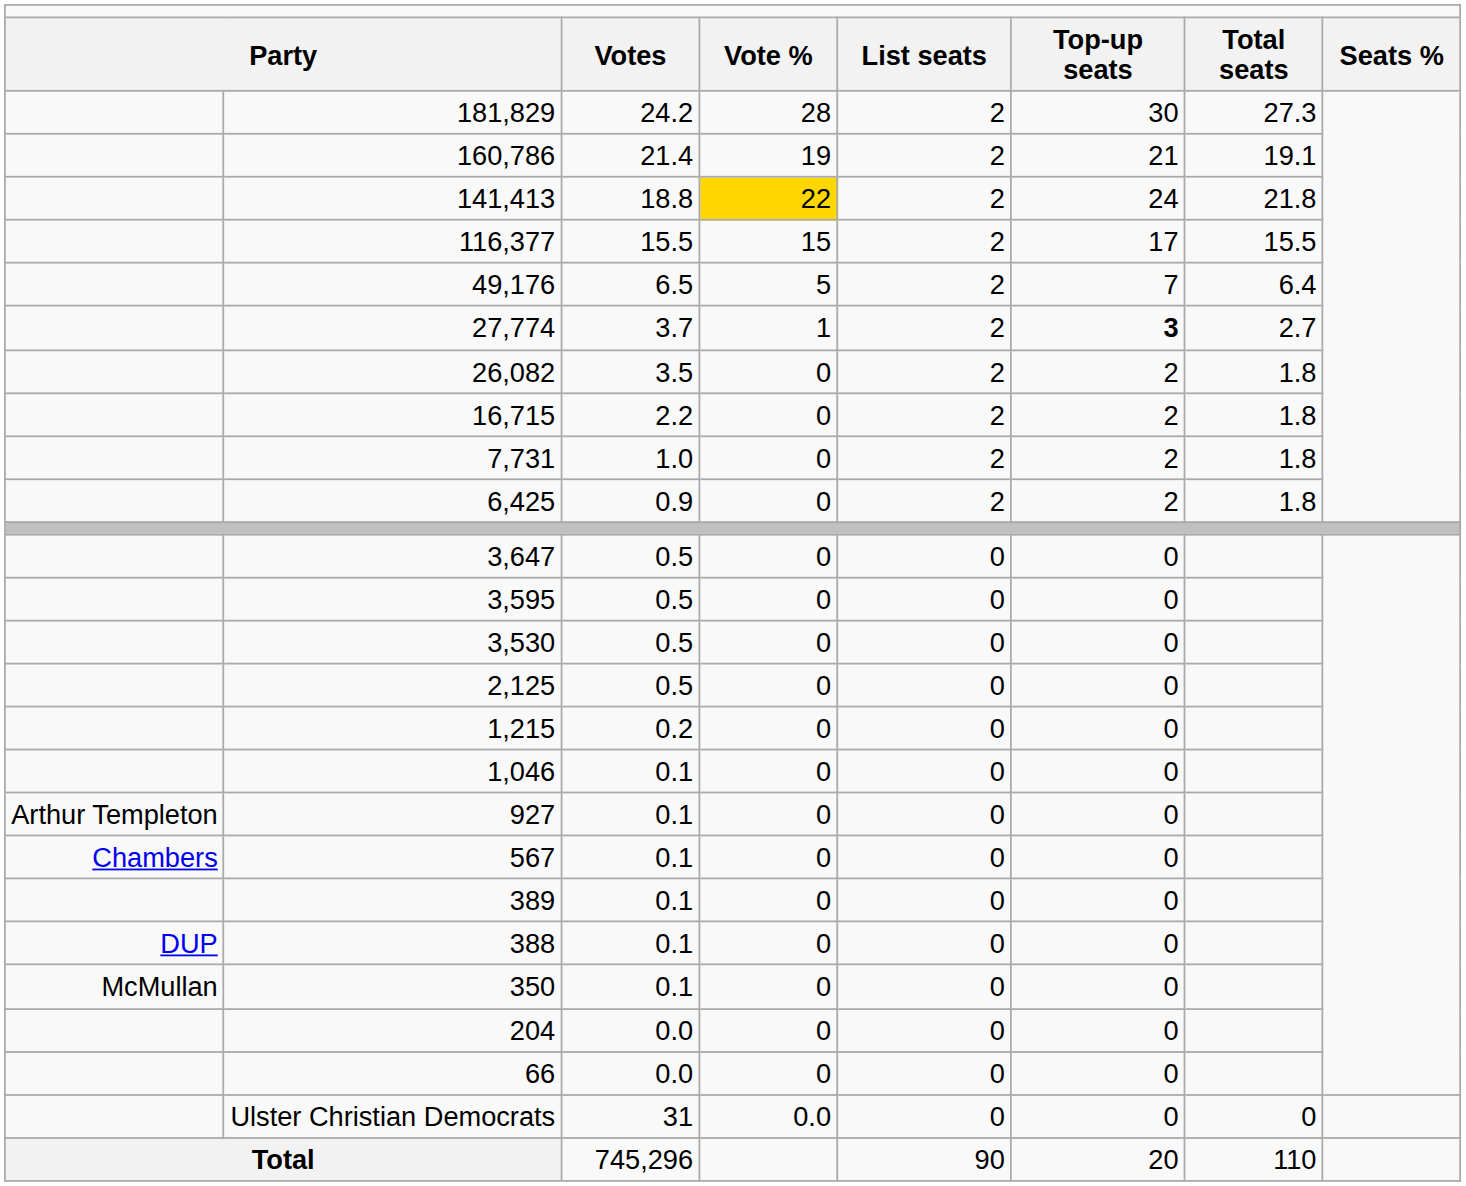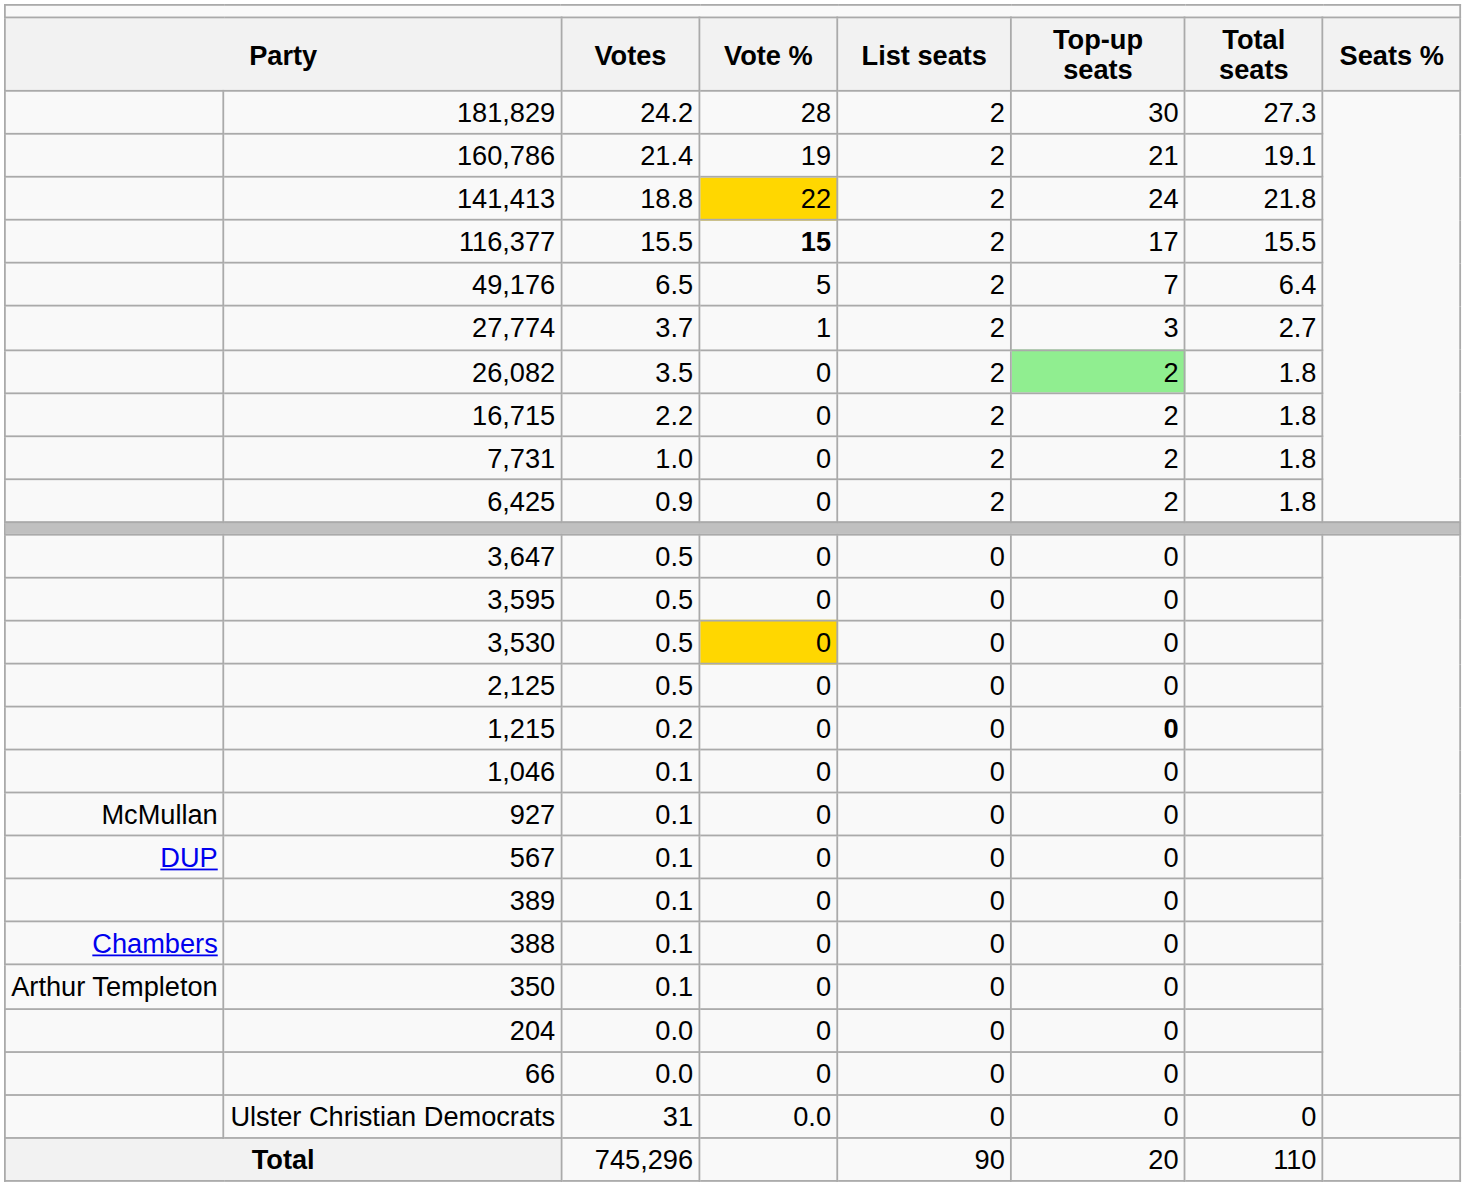(816, 242) normal -> (816, 242) bold
(1171, 328) bold -> (1171, 328) normal
(1171, 371) no background -> (1171, 371) lightgreen background
(823, 642) no background -> (823, 642) gold background
(1171, 728) normal -> (1171, 728) bold
(114, 815) Arthur Templeton -> (160, 815) McMullan
(155, 858) Chambers -> (189, 858) DUP
(189, 944) DUP -> (155, 944) Chambers
(160, 987) McMullan -> (114, 987) Arthur Templeton
